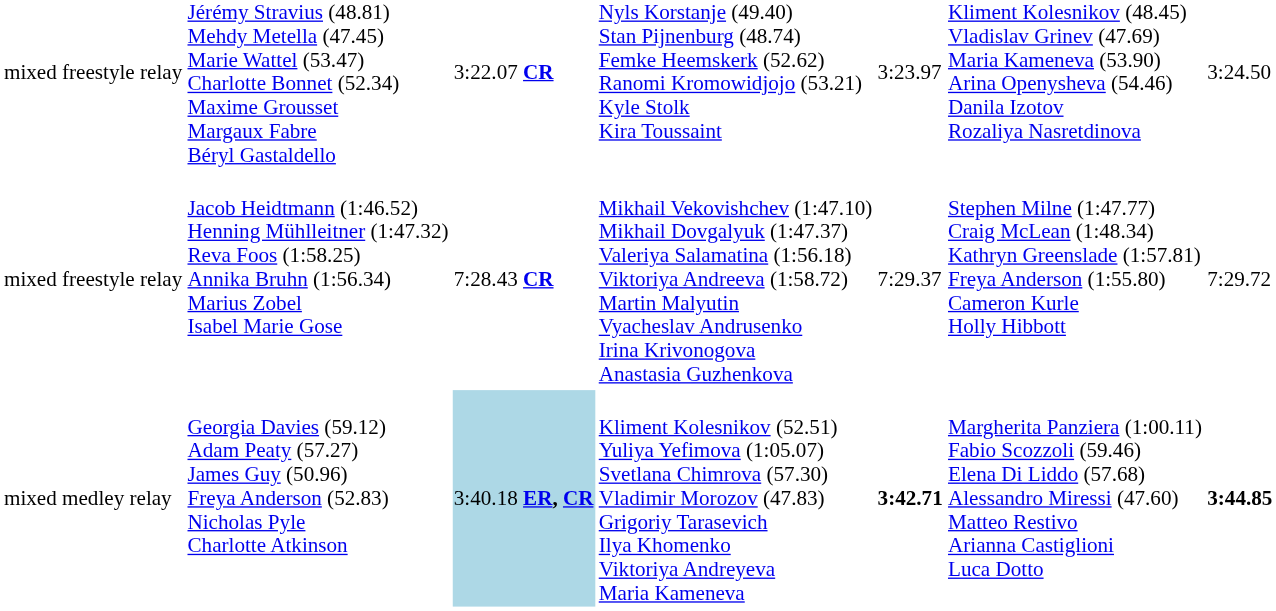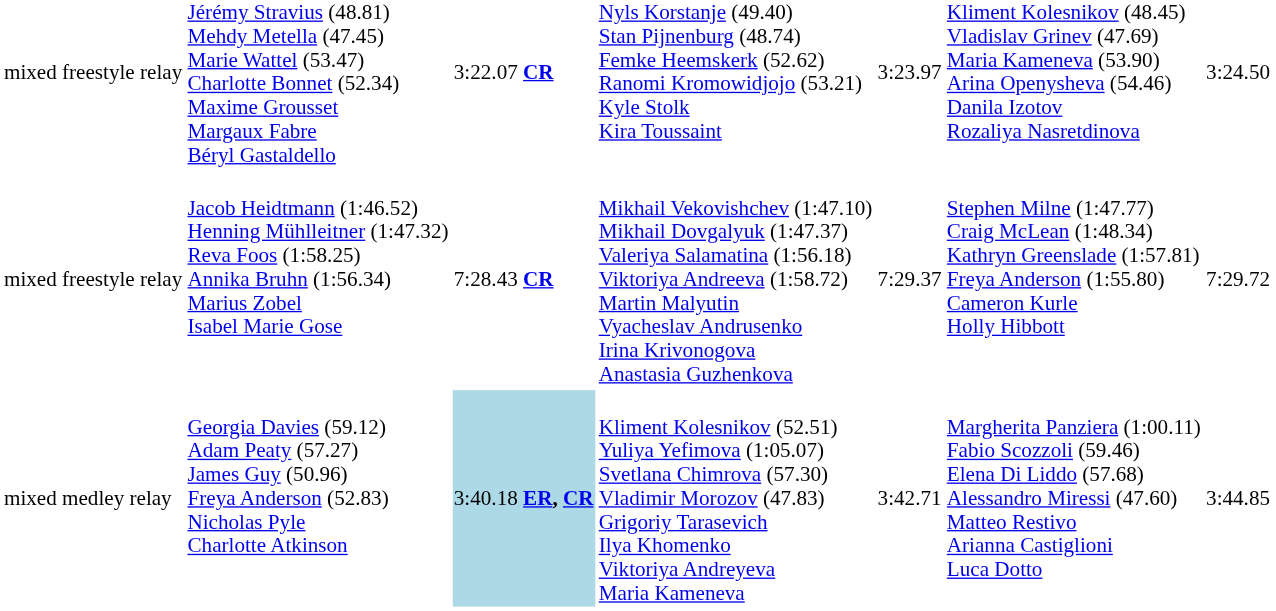(910, 498) bold -> (910, 498) normal
(1240, 498) bold -> (1238, 498) normal
